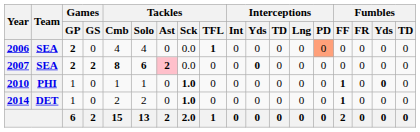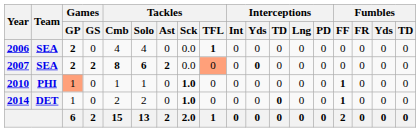(324, 48) lightsalmon background -> (324, 48) no background
(167, 65) pink background -> (167, 65) no background
(213, 65) no background -> (213, 65) lightsalmon background
(73, 83) no background -> (73, 83) lightsalmon background
(384, 83) bold -> (384, 83) normal
(279, 100) normal -> (279, 100) bold
